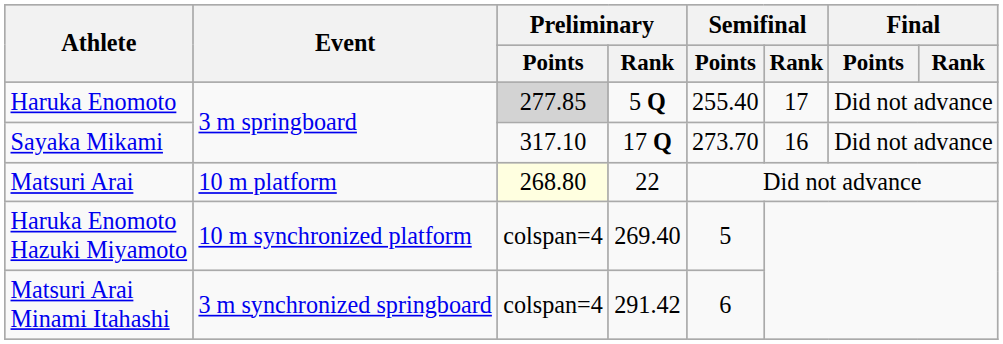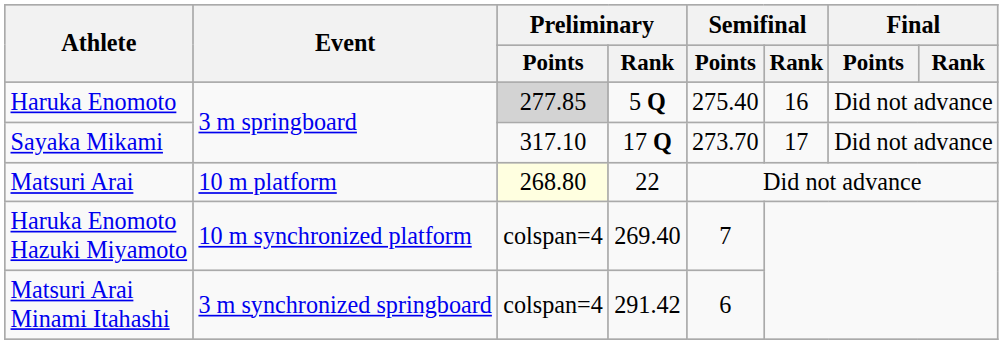(725, 102) 255.40 -> (725, 102) 275.40
(796, 102) 17 -> (796, 102) 16
(796, 142) 16 -> (796, 142) 17
(725, 236) 5 -> (725, 236) 7
